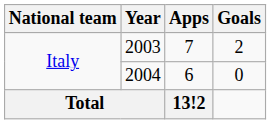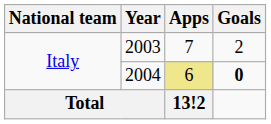(189, 75) no background -> (189, 75) khaki background
(239, 75) normal -> (239, 75) bold
